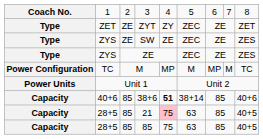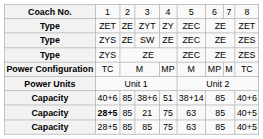(168, 98) bold -> (168, 98) normal
(108, 112) normal -> (108, 112) bold
(168, 112) pink background -> (168, 112) no background
